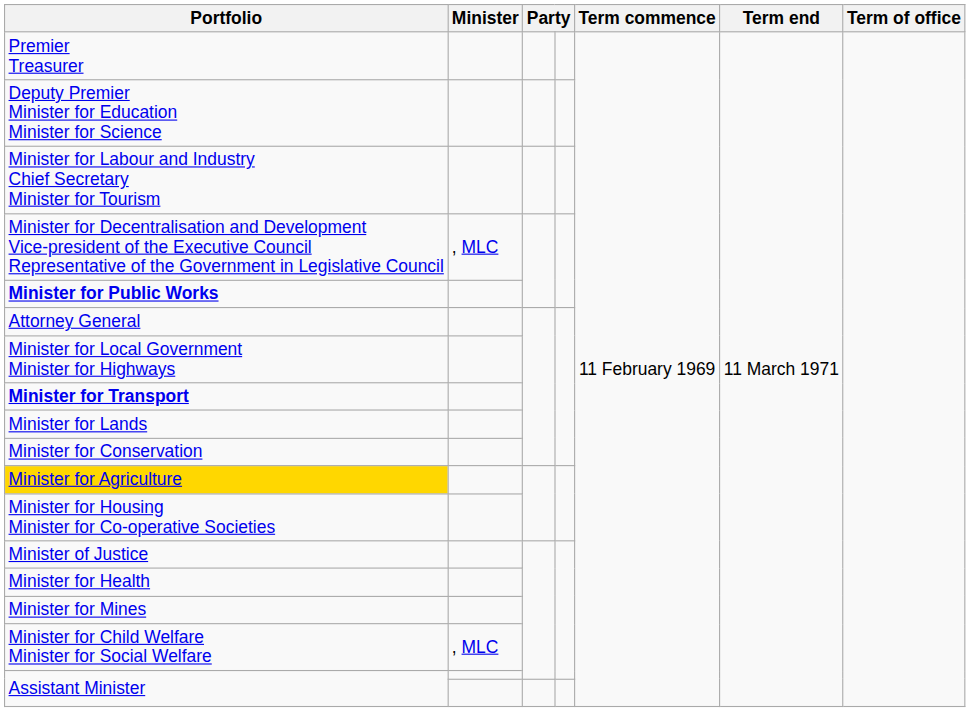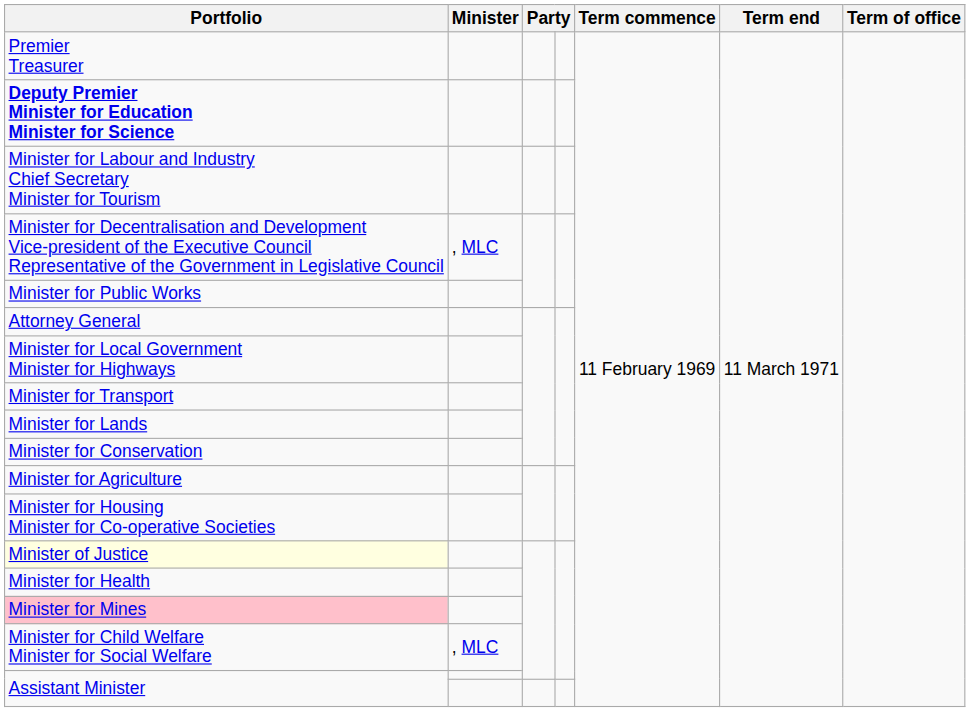(93, 112) normal -> (101, 112) bold
(114, 293) bold -> (105, 293) normal
(99, 396) bold -> (91, 396) normal
(95, 479) gold background -> (95, 479) no background
(78, 554) no background -> (78, 554) lightyellow background
(77, 609) no background -> (77, 609) pink background
